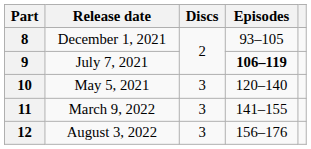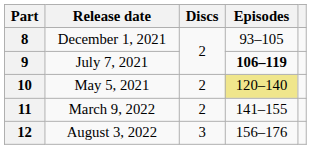(202, 86) 3 -> (202, 86) 2
(262, 86) no background -> (262, 86) khaki background
(202, 109) 3 -> (202, 109) 2
